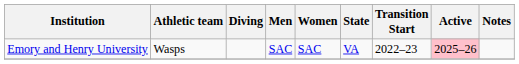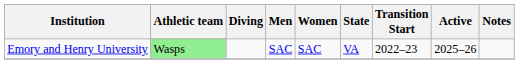(169, 49) no background -> (169, 49) lightgreen background
(455, 49) pink background -> (455, 49) no background
